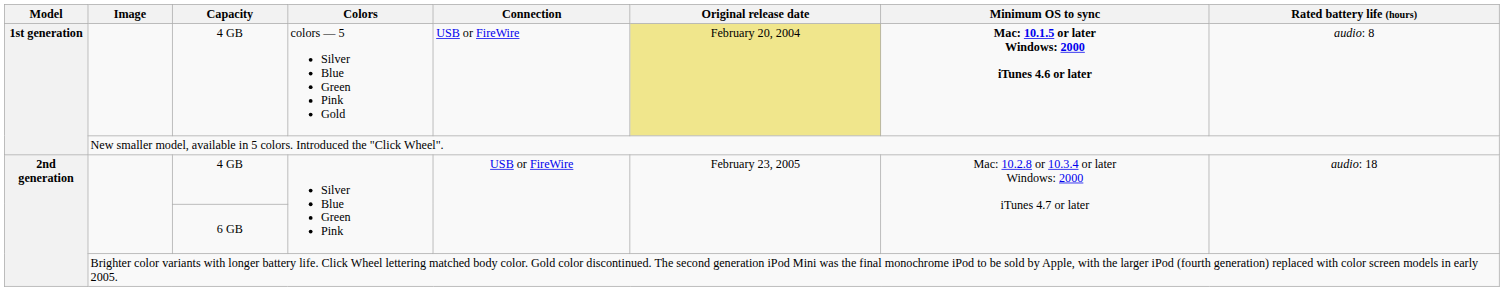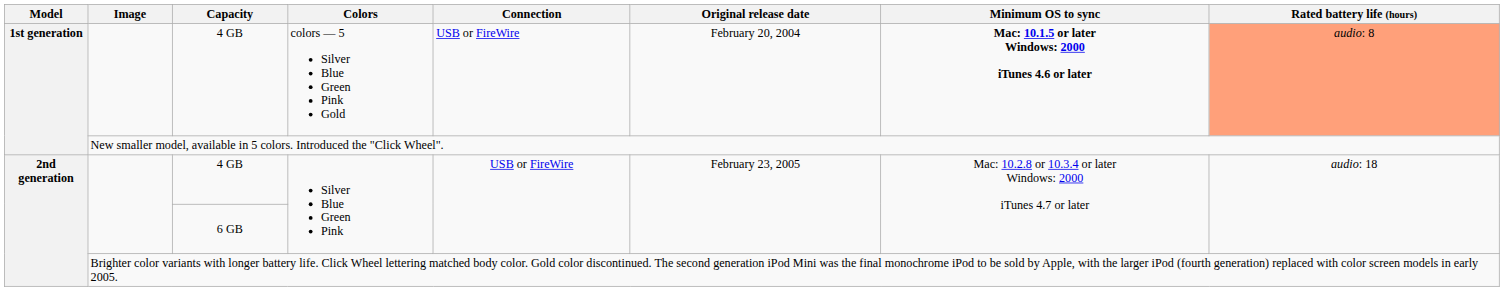(755, 33) khaki background -> (755, 33) no background
(1354, 33) no background -> (1354, 33) lightsalmon background
